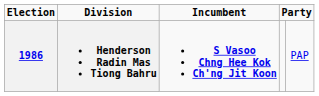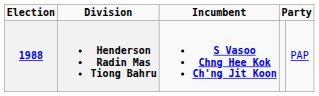(31, 56) 1986 -> (31, 56) 1988
